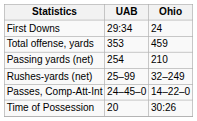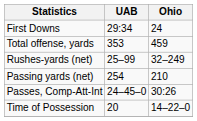rows swapped: (49, 76) <-> (50, 60)
(171, 92) 14–22–0 -> (164, 92) 30:26
(164, 108) 30:26 -> (171, 108) 14–22–0
